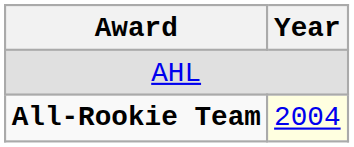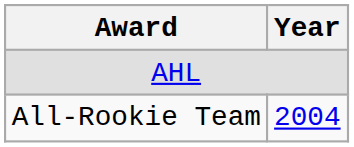(136, 118) bold -> (136, 118) normal
(307, 118) lightyellow background -> (307, 118) no background
